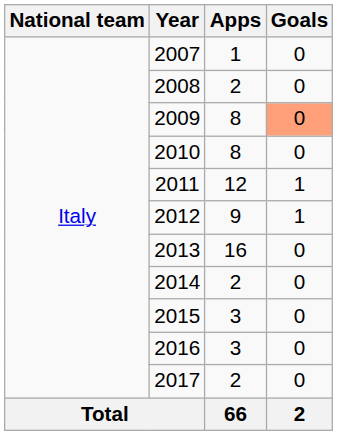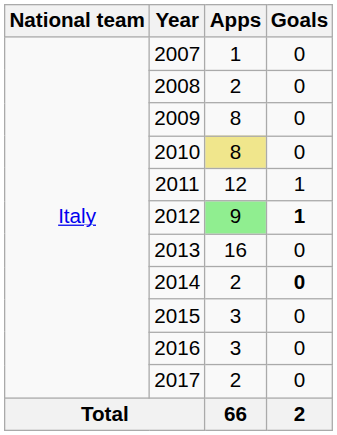(299, 119) lightsalmon background -> (299, 119) no background
(235, 151) no background -> (235, 151) khaki background
(235, 217) no background -> (235, 217) lightgreen background
(299, 217) normal -> (299, 217) bold
(299, 282) normal -> (299, 282) bold
